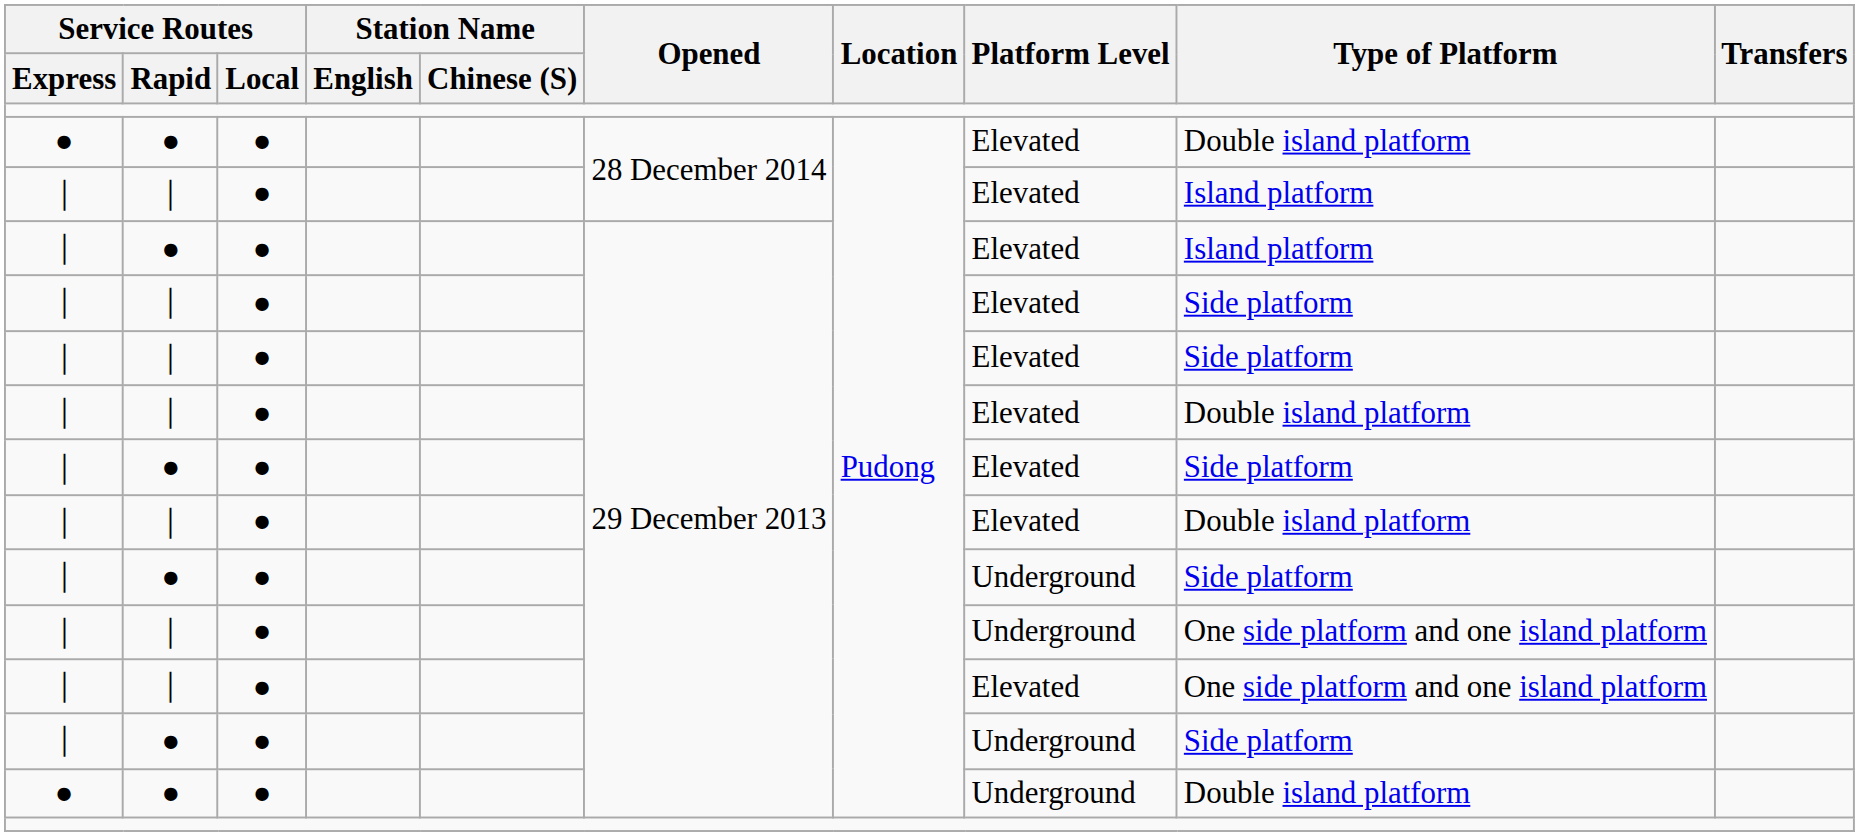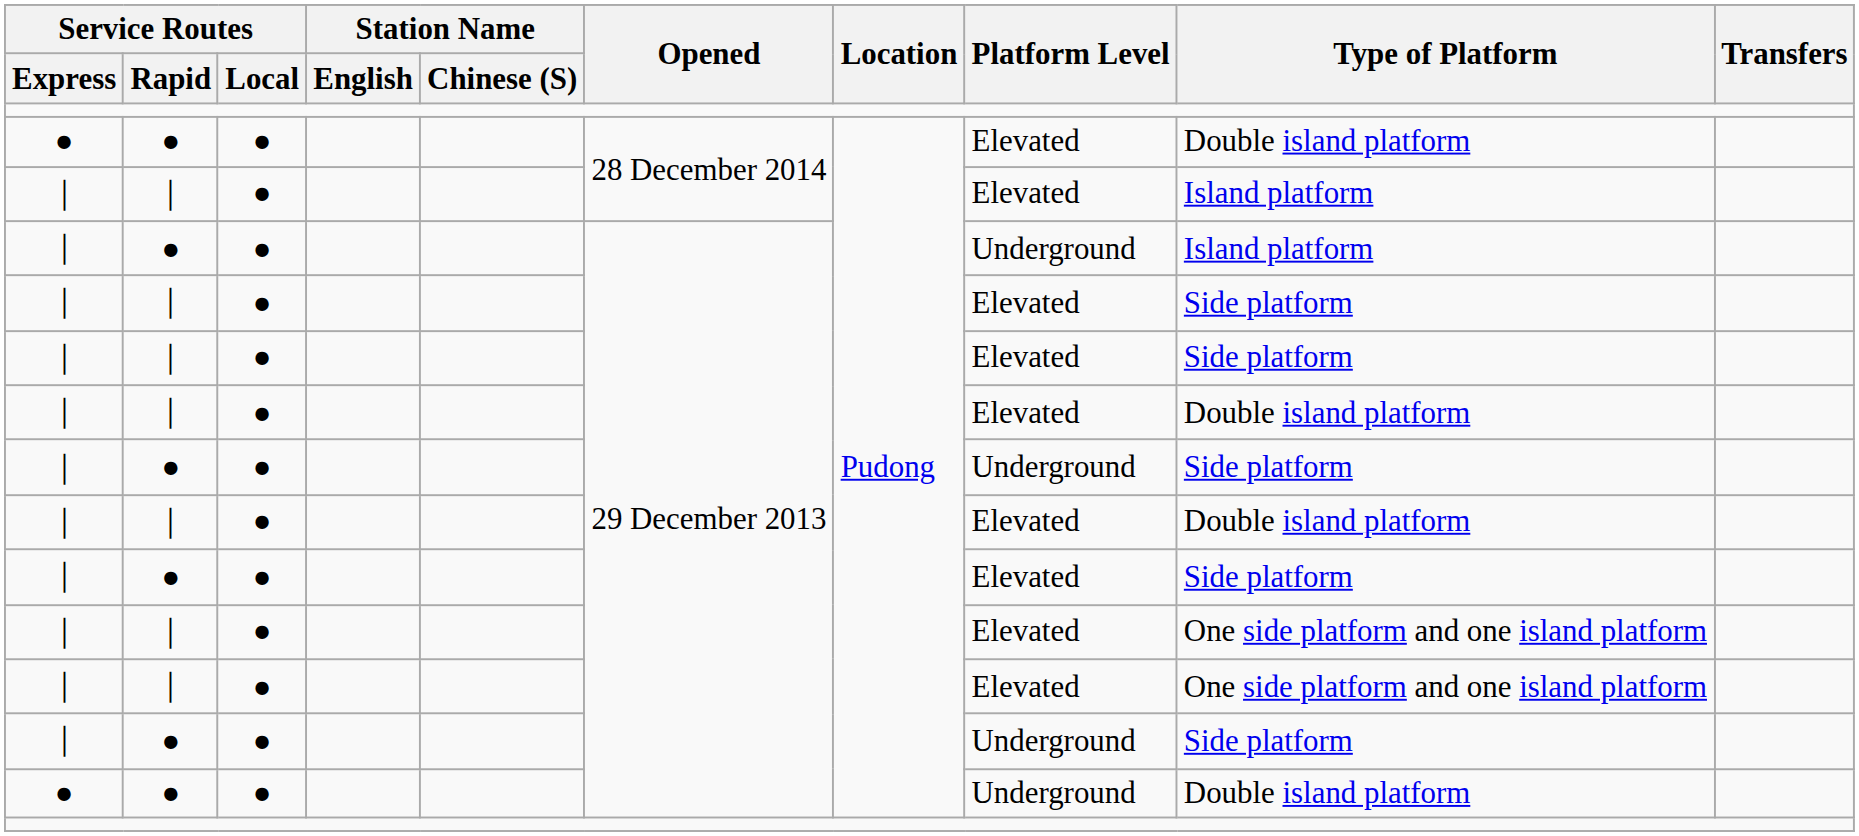(1026, 247) Elevated -> (1054, 247) Underground
(1026, 466) Elevated -> (1054, 466) Underground
(1054, 576) Underground -> (1026, 576) Elevated
(1054, 631) Underground -> (1026, 631) Elevated
